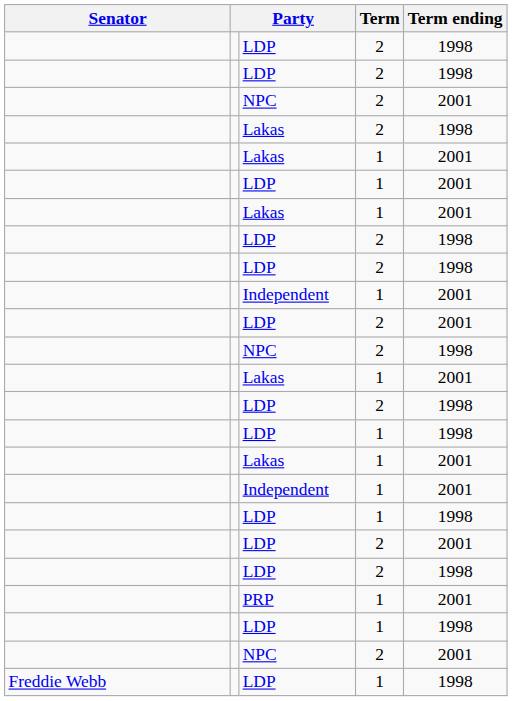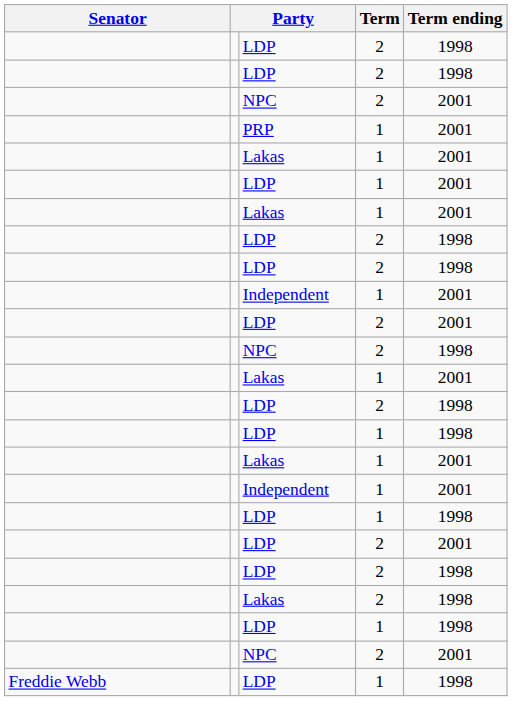rows swapped: (258, 599) <-> (263, 128)
